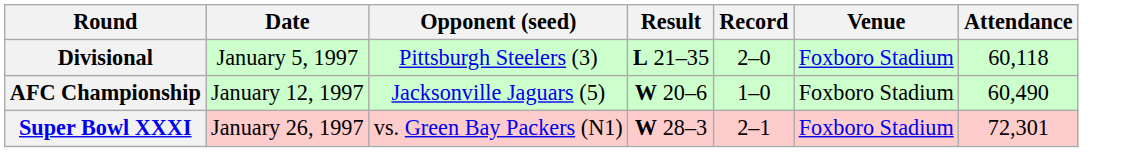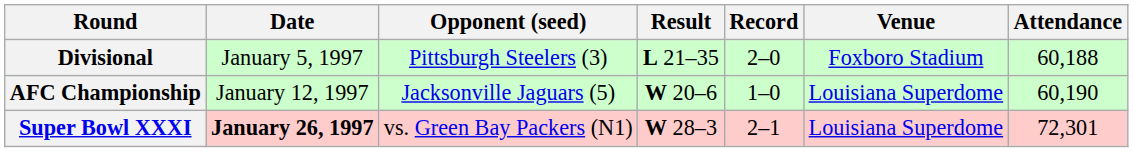(1018, 57) 60,118 -> (1068, 57) 60,188
(876, 92) Foxboro Stadium -> (906, 92) Louisiana Superdome
(1018, 92) 60,490 -> (1068, 92) 60,190
(287, 127) normal -> (292, 127) bold
(876, 127) Foxboro Stadium -> (906, 127) Louisiana Superdome
